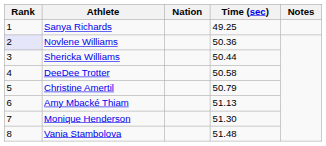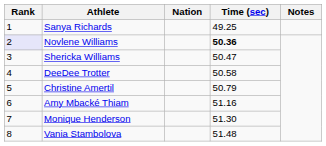(225, 42) normal -> (225, 42) bold
(225, 57) 50.44 -> (225, 57) 50.47
(225, 103) 51.13 -> (225, 103) 51.16
